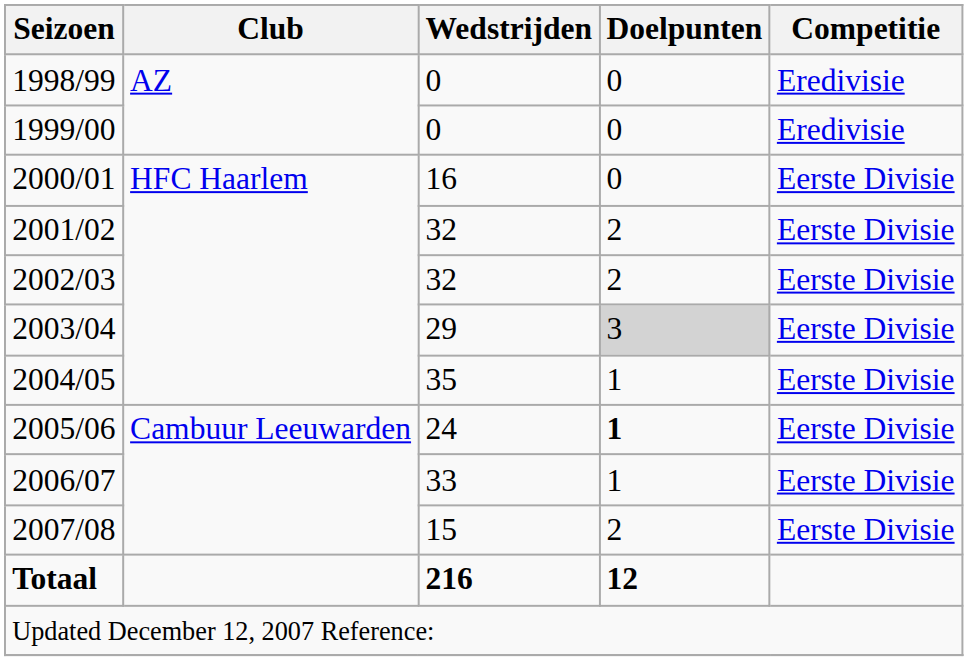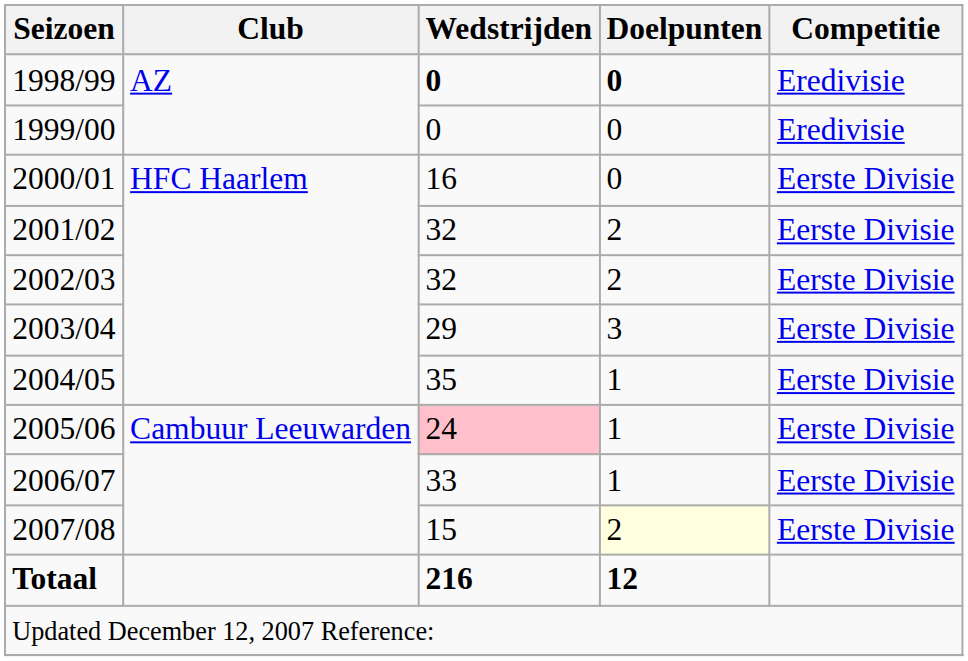(433, 79) normal -> (433, 79) bold
(614, 79) normal -> (614, 79) bold
(614, 329) lightgrey background -> (614, 329) no background
(441, 429) no background -> (441, 429) pink background
(614, 429) bold -> (614, 429) normal
(614, 529) no background -> (614, 529) lightyellow background
